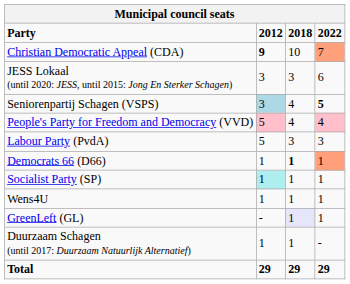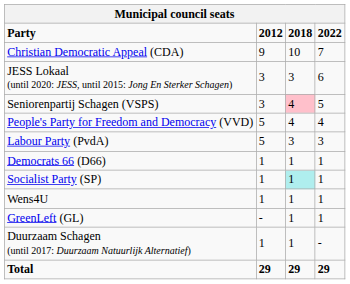(262, 52) bold -> (262, 52) normal
(321, 52) lightsalmon background -> (321, 52) no background
(262, 103) lightblue background -> (262, 103) no background
(291, 103) no background -> (291, 103) pink background
(321, 103) bold -> (321, 103) normal
(262, 122) pink background -> (262, 122) no background
(321, 122) pink background -> (321, 122) no background
(291, 160) bold -> (291, 160) normal
(321, 160) lightsalmon background -> (321, 160) no background
(262, 179) paleturquoise background -> (262, 179) no background
(291, 179) no background -> (291, 179) paleturquoise background
(291, 217) lavender background -> (291, 217) no background
